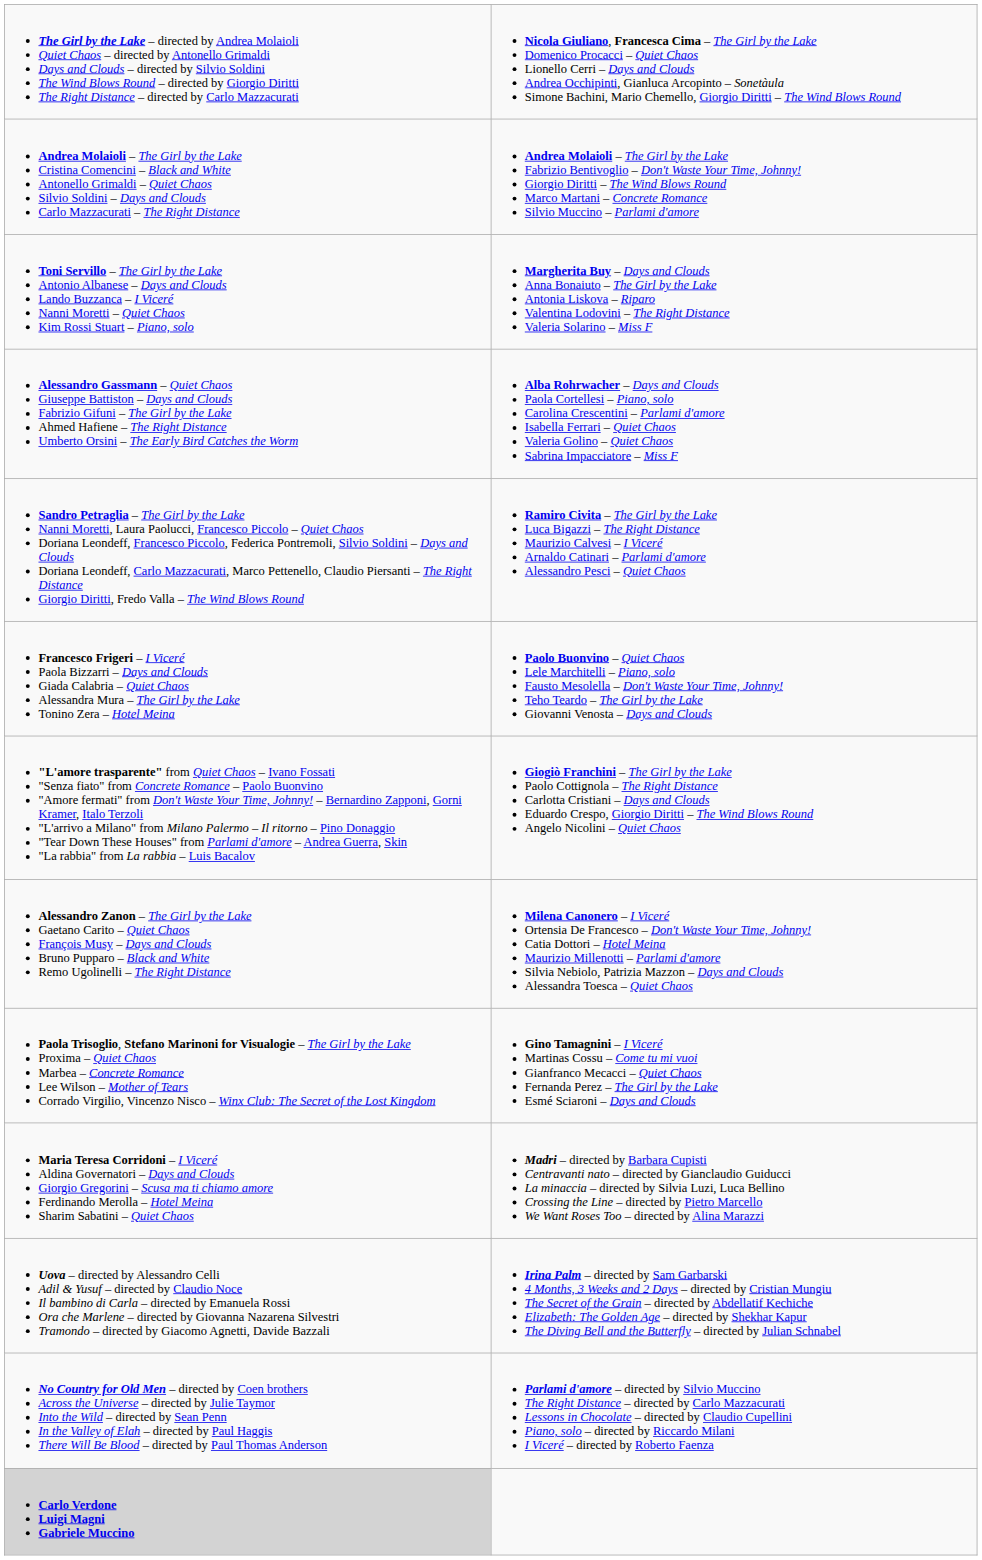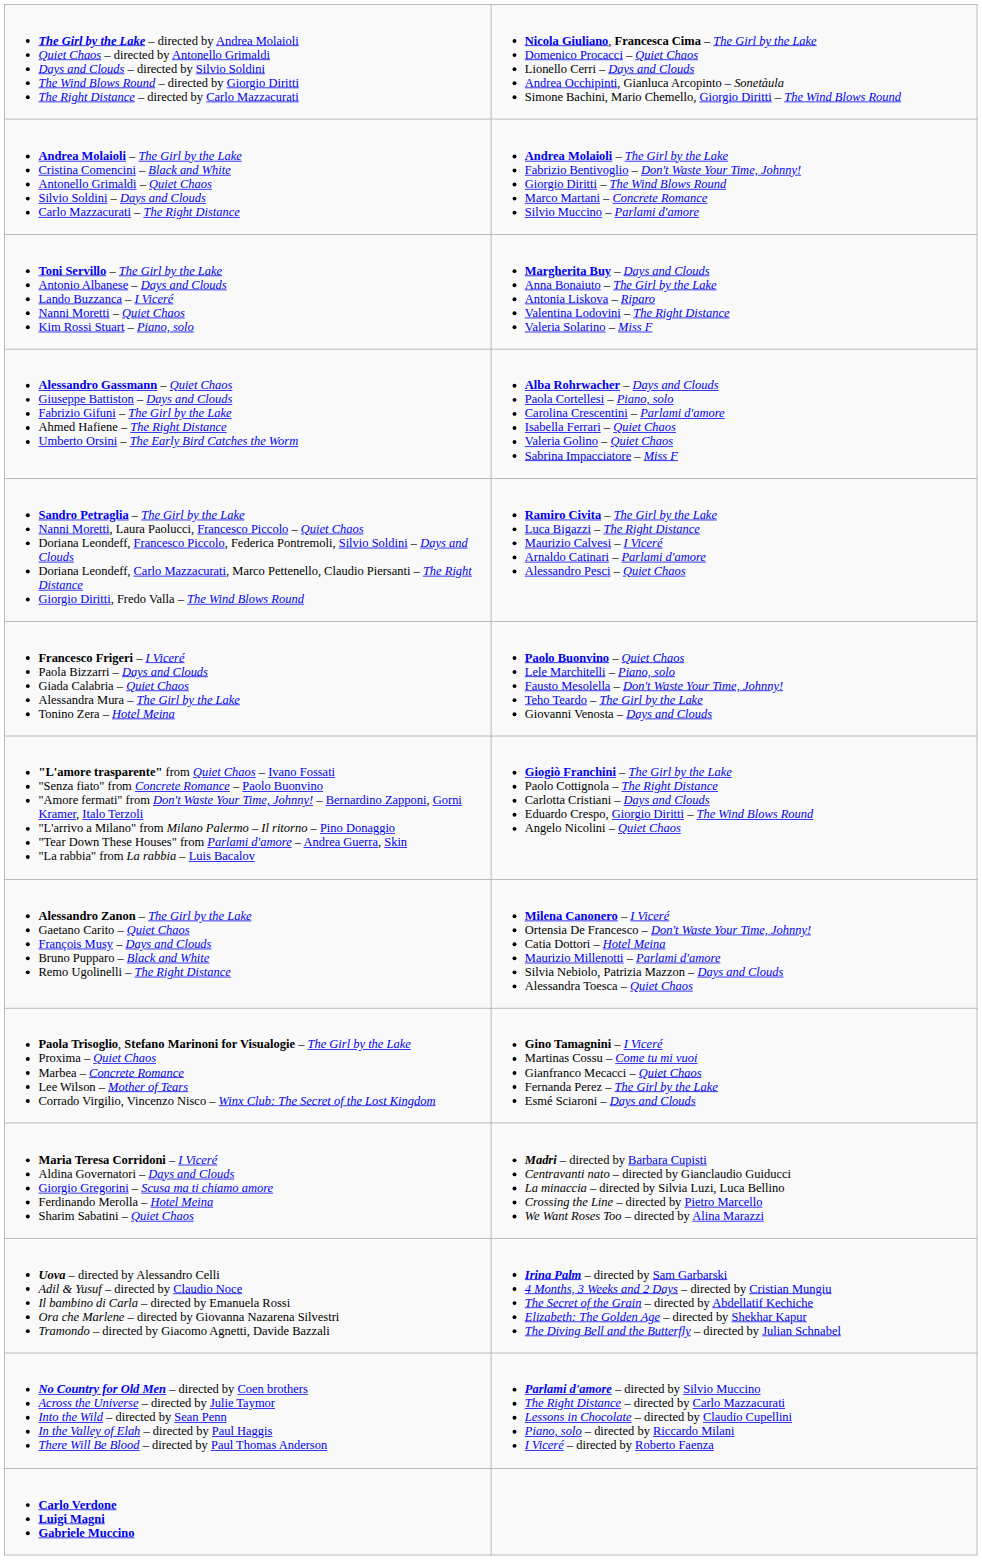(248, 1519) lightgrey background -> (248, 1519) no background
